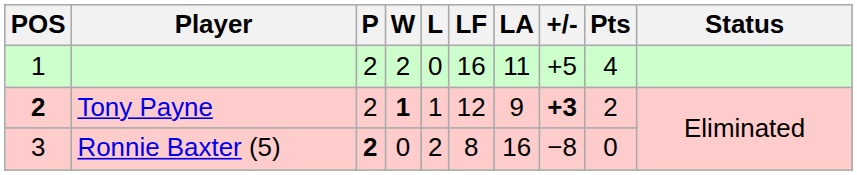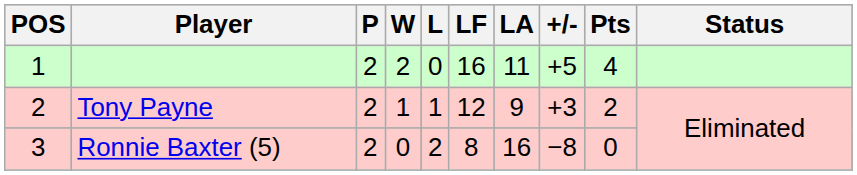(38, 107) bold -> (38, 107) normal
(403, 107) bold -> (403, 107) normal
(562, 107) bold -> (562, 107) normal
(370, 148) bold -> (370, 148) normal
